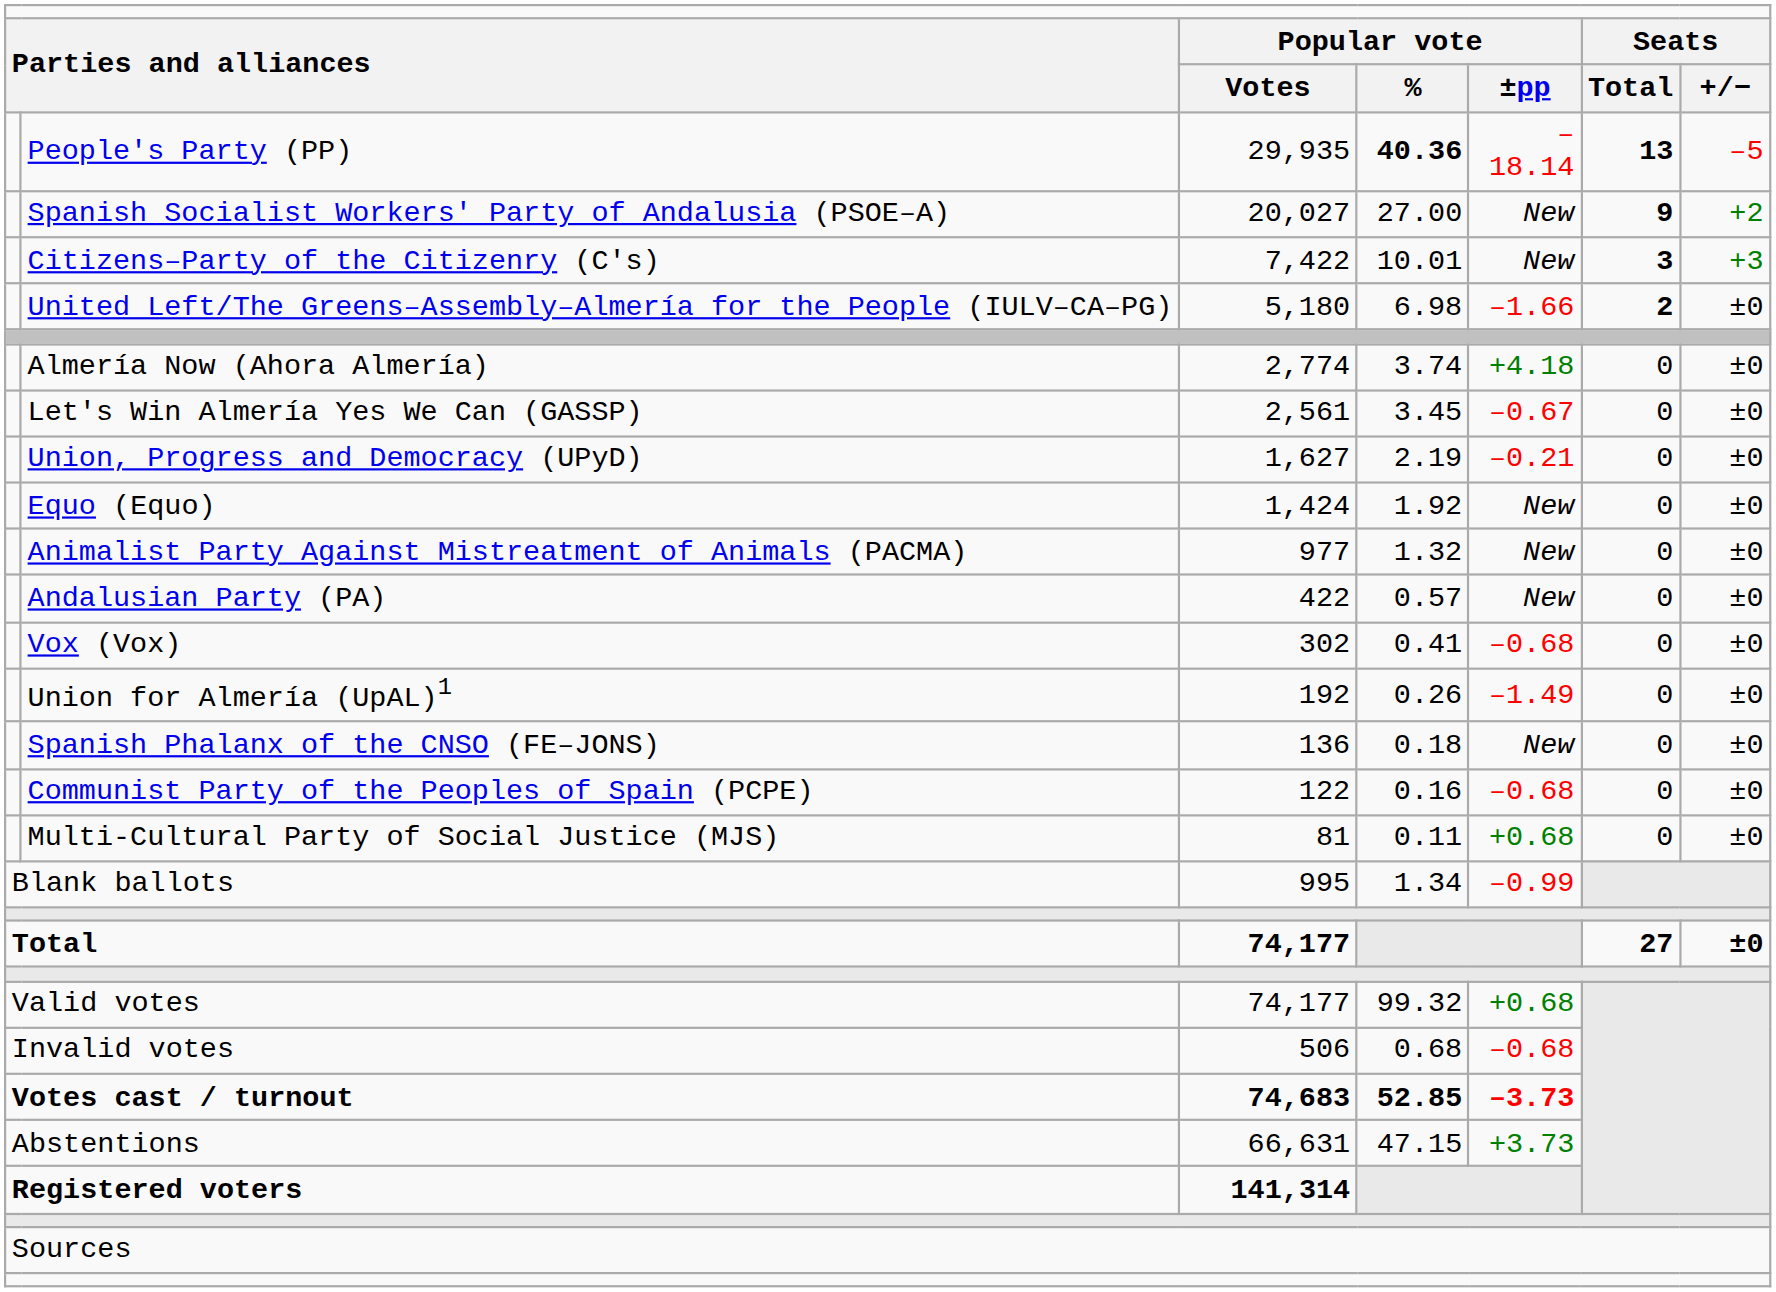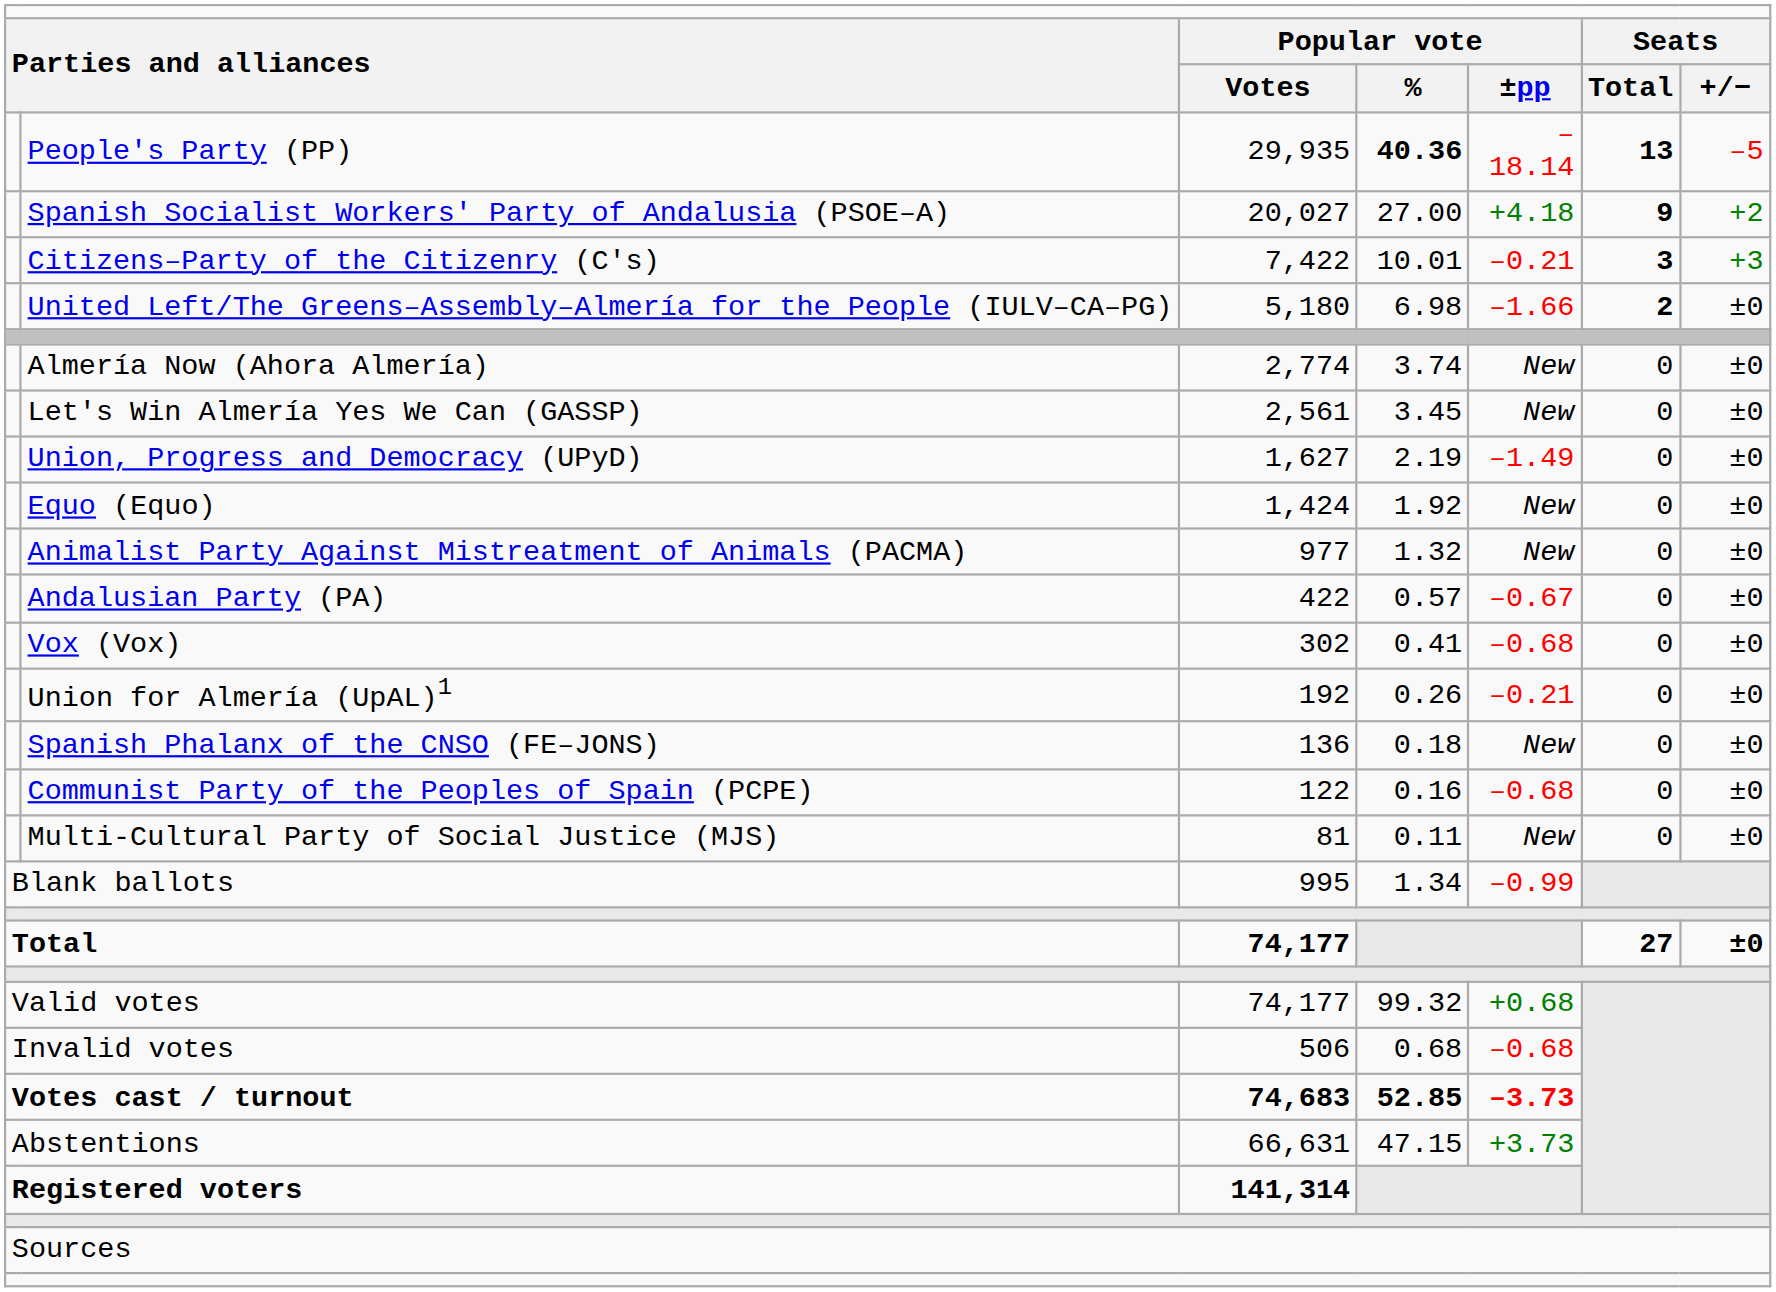(1549, 214) New -> (1532, 214) +4.18
(1549, 260) New -> (1532, 260) –0.21
(1532, 367) +4.18 -> (1549, 367) New
(1532, 413) –0.67 -> (1549, 413) New
(1532, 459) –0.21 -> (1532, 459) –1.49
(1549, 599) New -> (1532, 599) –0.67
(1532, 695) –1.49 -> (1532, 695) –0.21
(1532, 838) +0.68 -> (1549, 838) New
